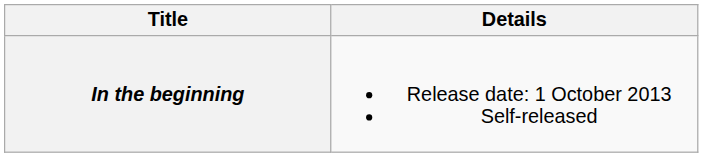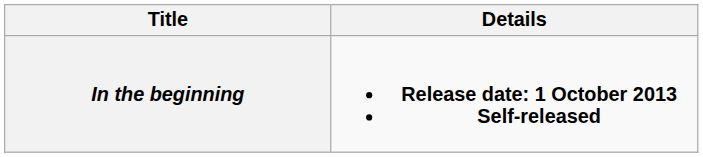(514, 105) normal -> (514, 105) bold
